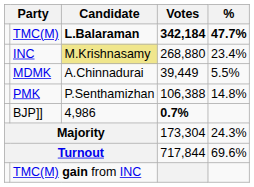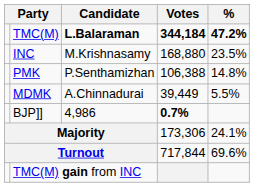(183, 34) 342,184 -> (183, 34) 344,184
(229, 34) 47.7% -> (229, 34) 47.2%
(108, 53) khaki background -> (108, 53) no background
(183, 53) 268,880 -> (183, 53) 168,880
(229, 53) 23.4% -> (229, 53) 23.5%
rows swapped: (27, 93) <-> (32, 73)
(183, 133) 173,304 -> (183, 133) 173,306
(229, 133) 24.3% -> (229, 133) 24.1%
